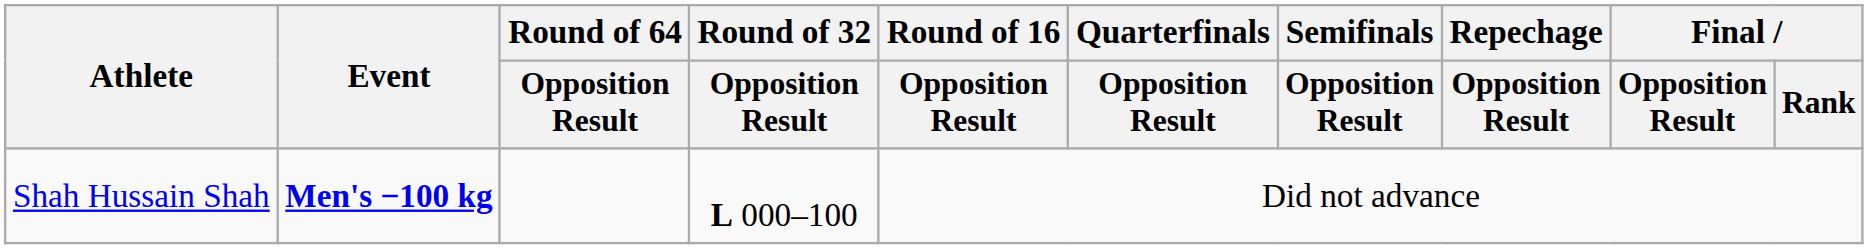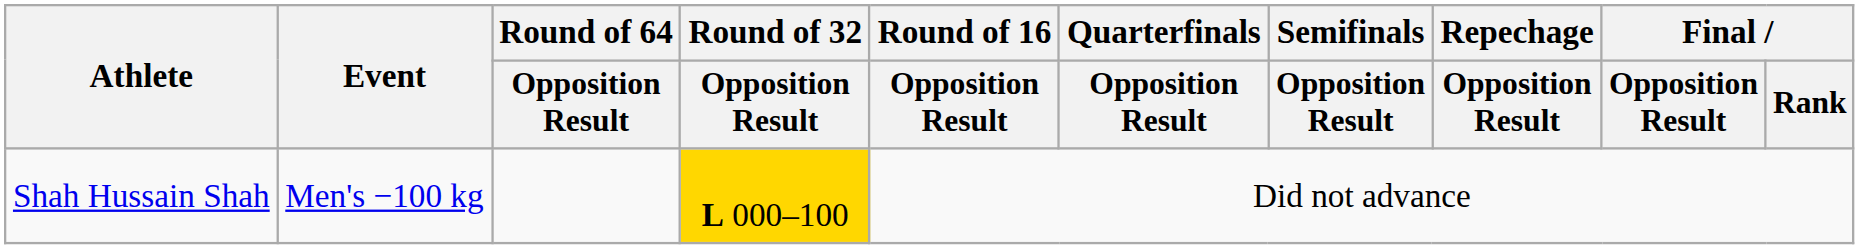(389, 195) bold -> (384, 195) normal
(784, 215) no background -> (775, 215) gold background
